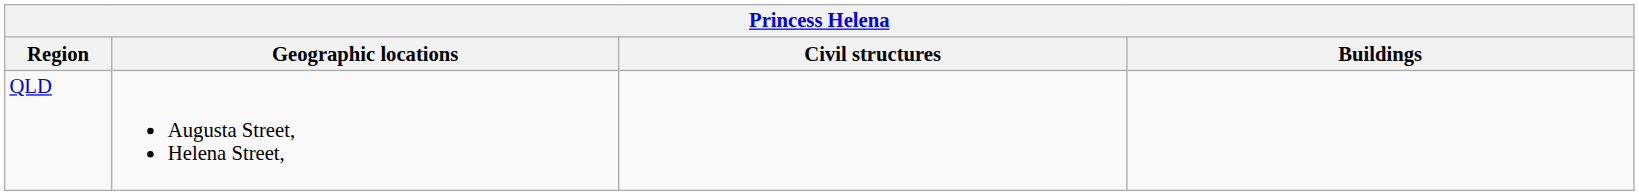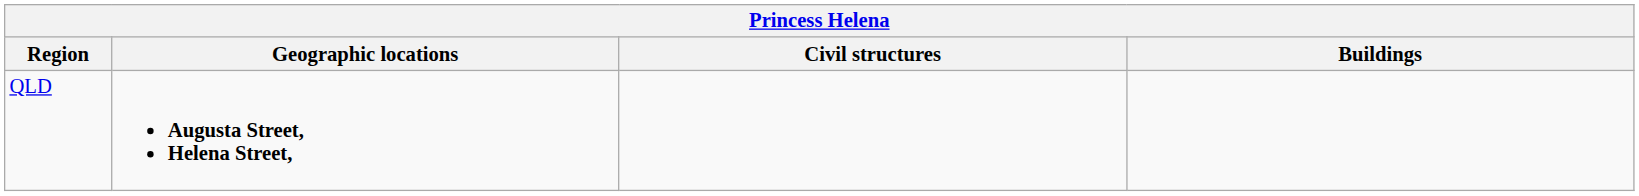(365, 142) normal -> (365, 142) bold
